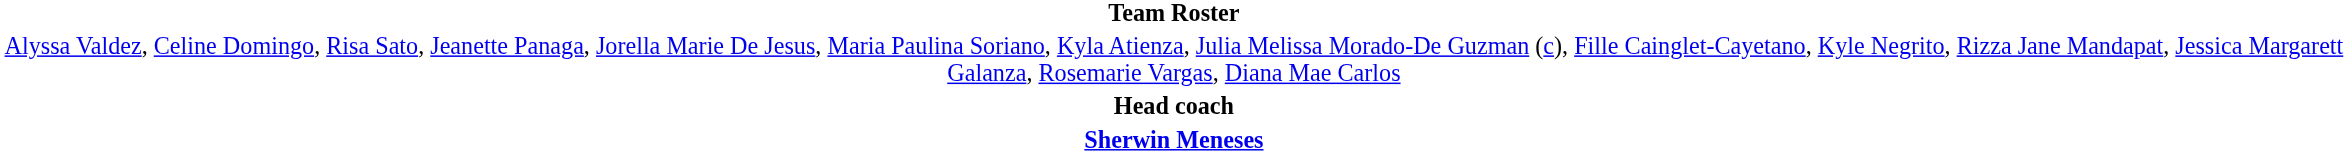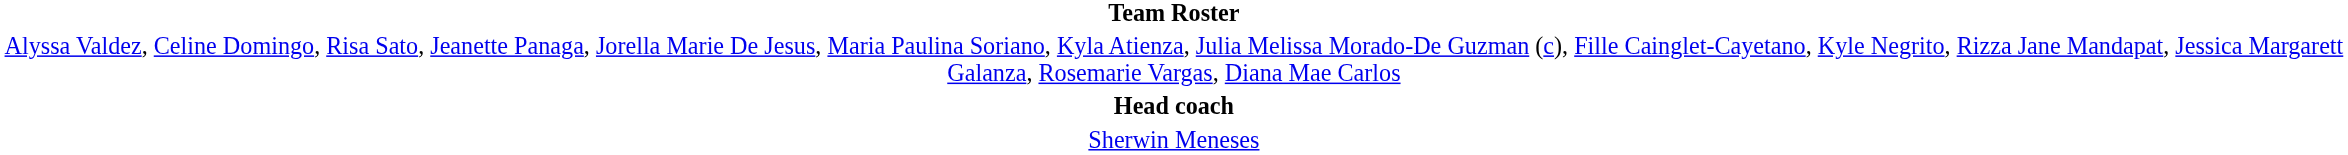(1174, 139) bold -> (1174, 139) normal
